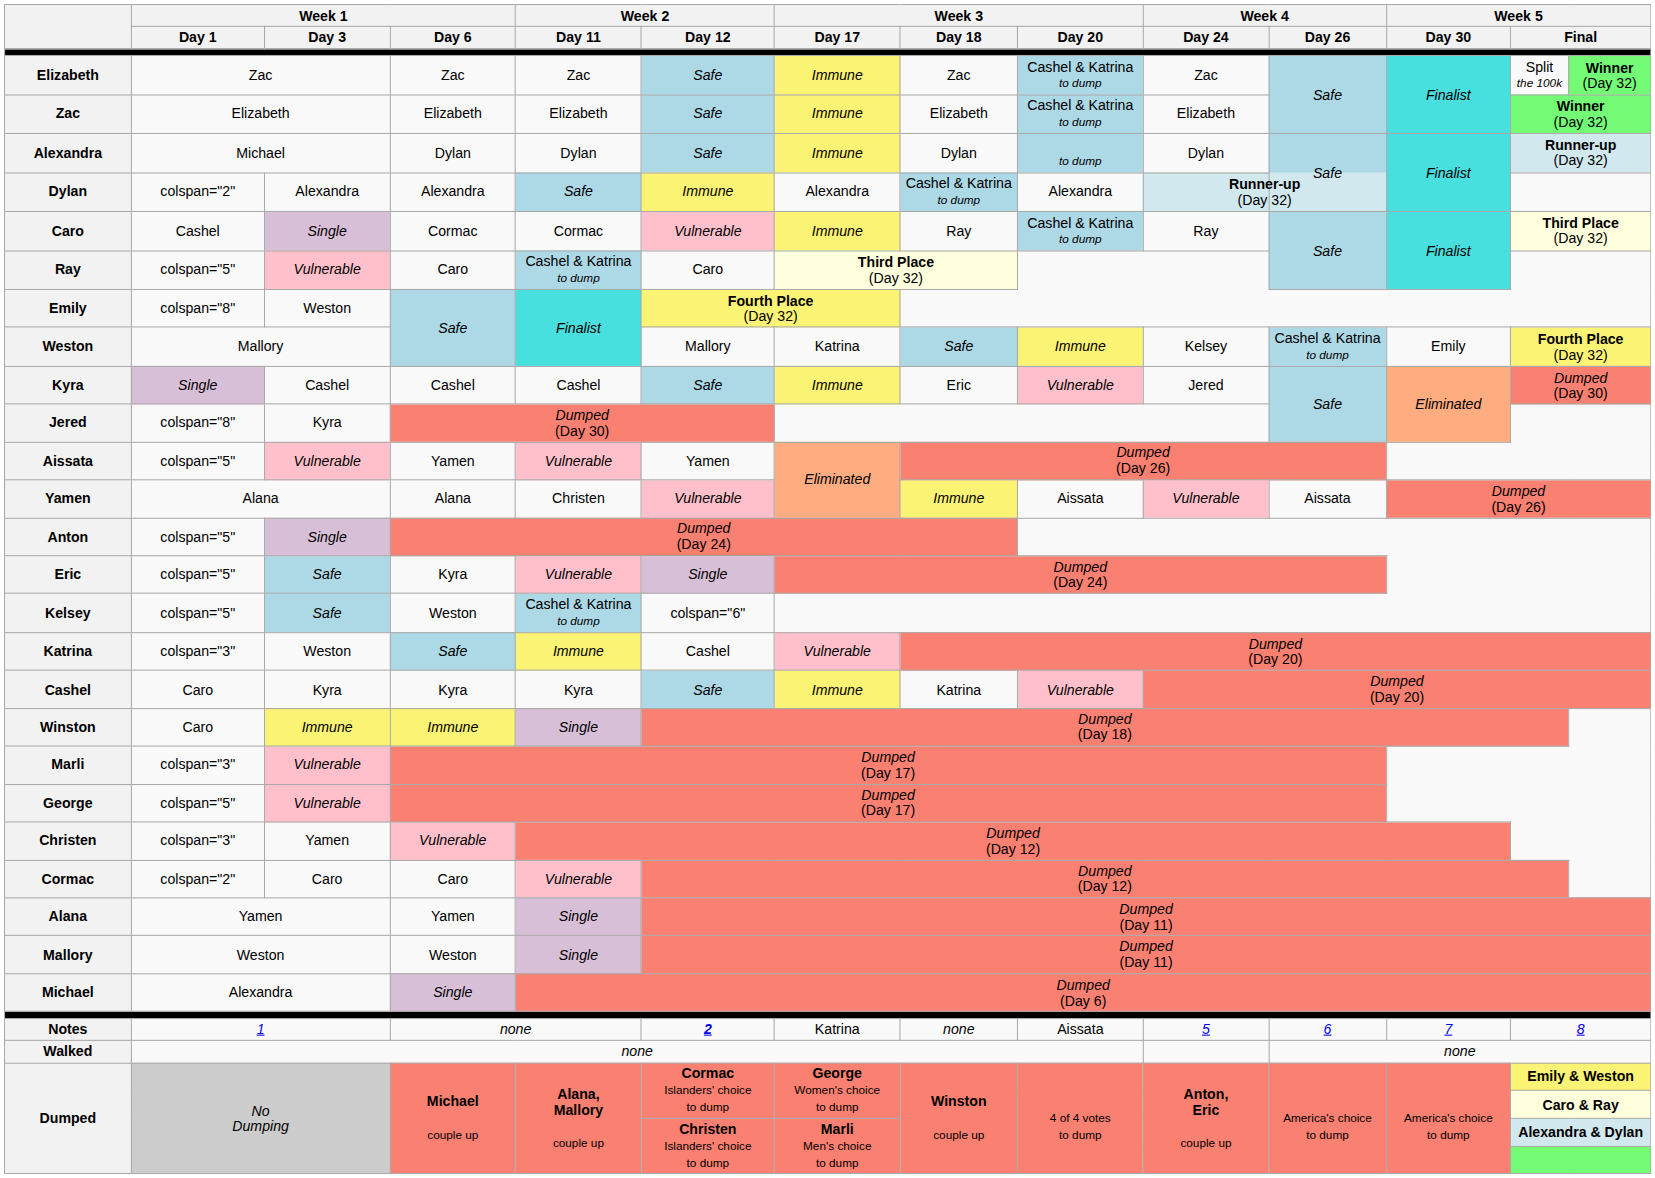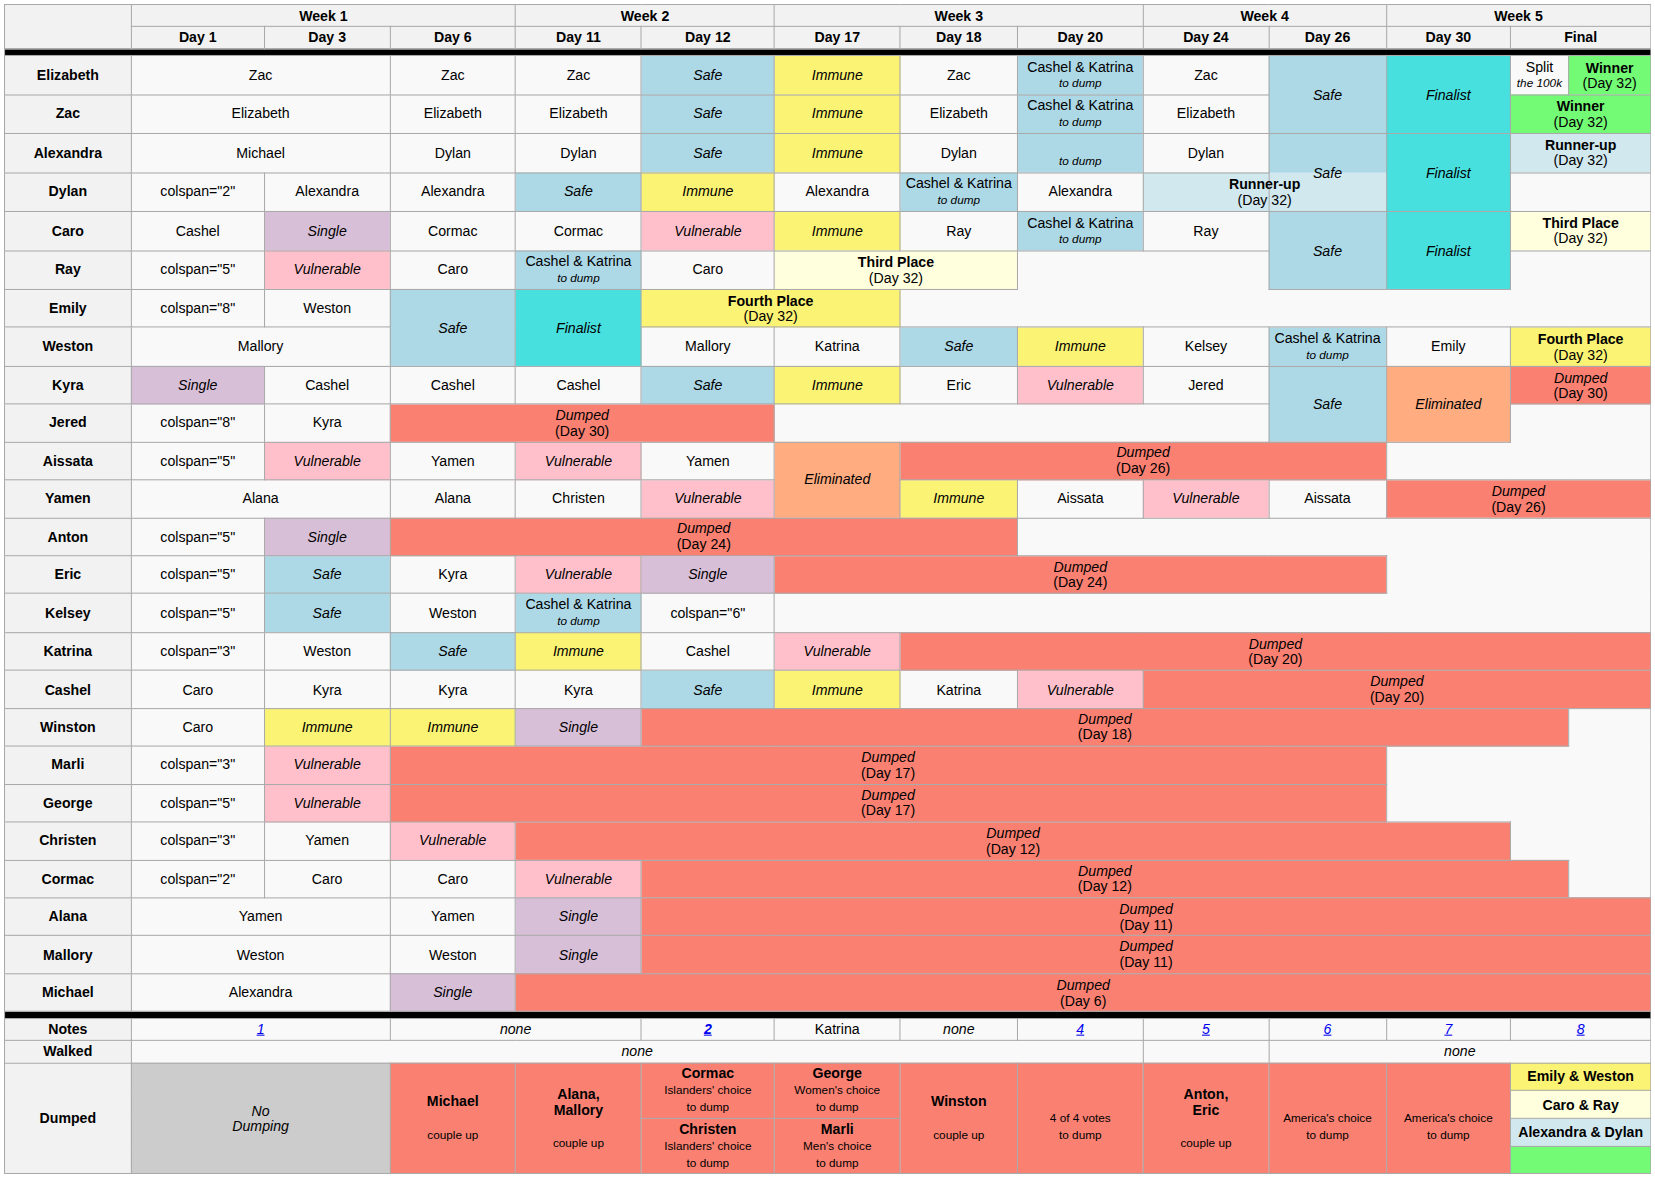(1080, 1029) Aissata -> (1080, 1029) 4
